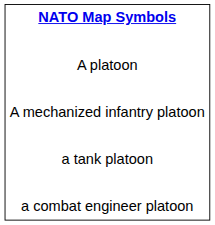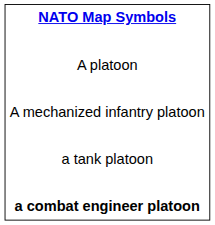(107, 206) normal -> (107, 206) bold
